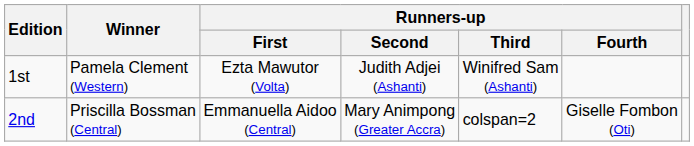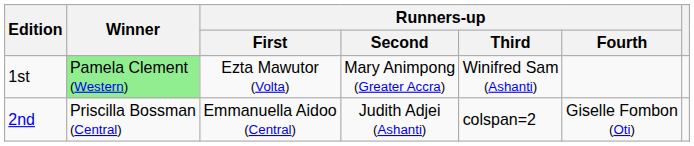(129, 77) no background -> (129, 77) lightgreen background
(400, 77) Judith Adjei (Ashanti) -> (400, 77) Mary Animpong (Greater Accra)
(400, 120) Mary Animpong (Greater Accra) -> (400, 120) Judith Adjei (Ashanti)
